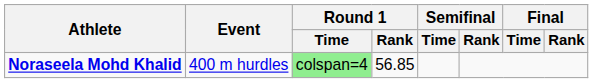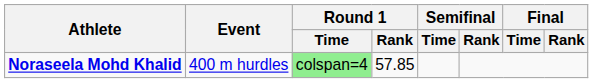(395, 66) 56.85 -> (395, 66) 57.85
